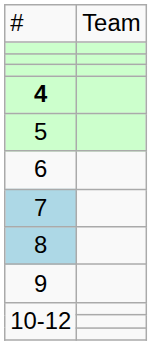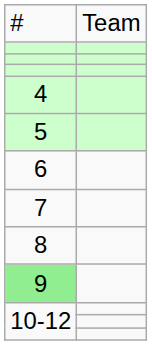(41, 94) bold -> (41, 94) normal
(41, 207) lightblue background -> (41, 207) no background
(41, 245) lightblue background -> (41, 245) no background
(41, 283) no background -> (41, 283) lightgreen background
